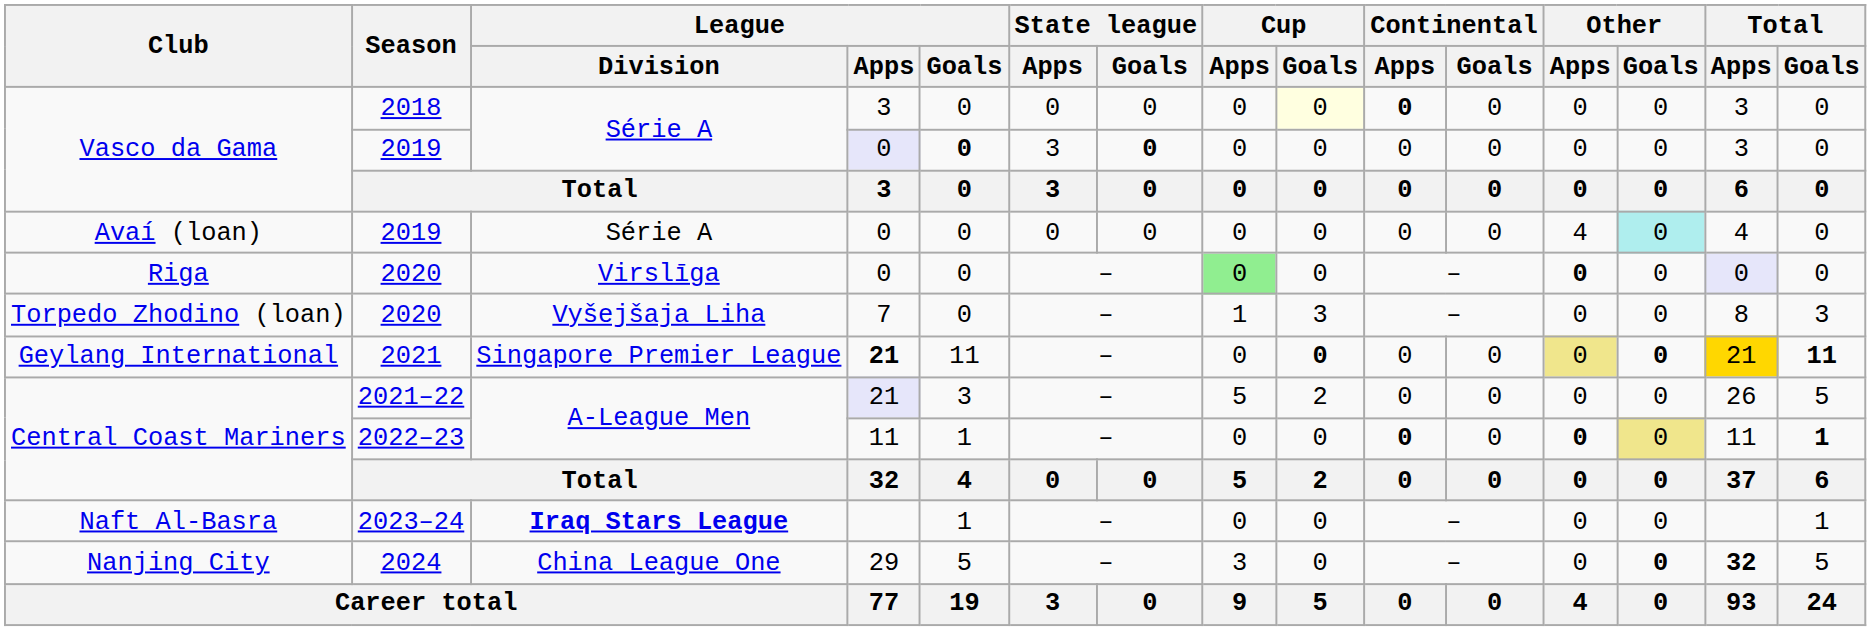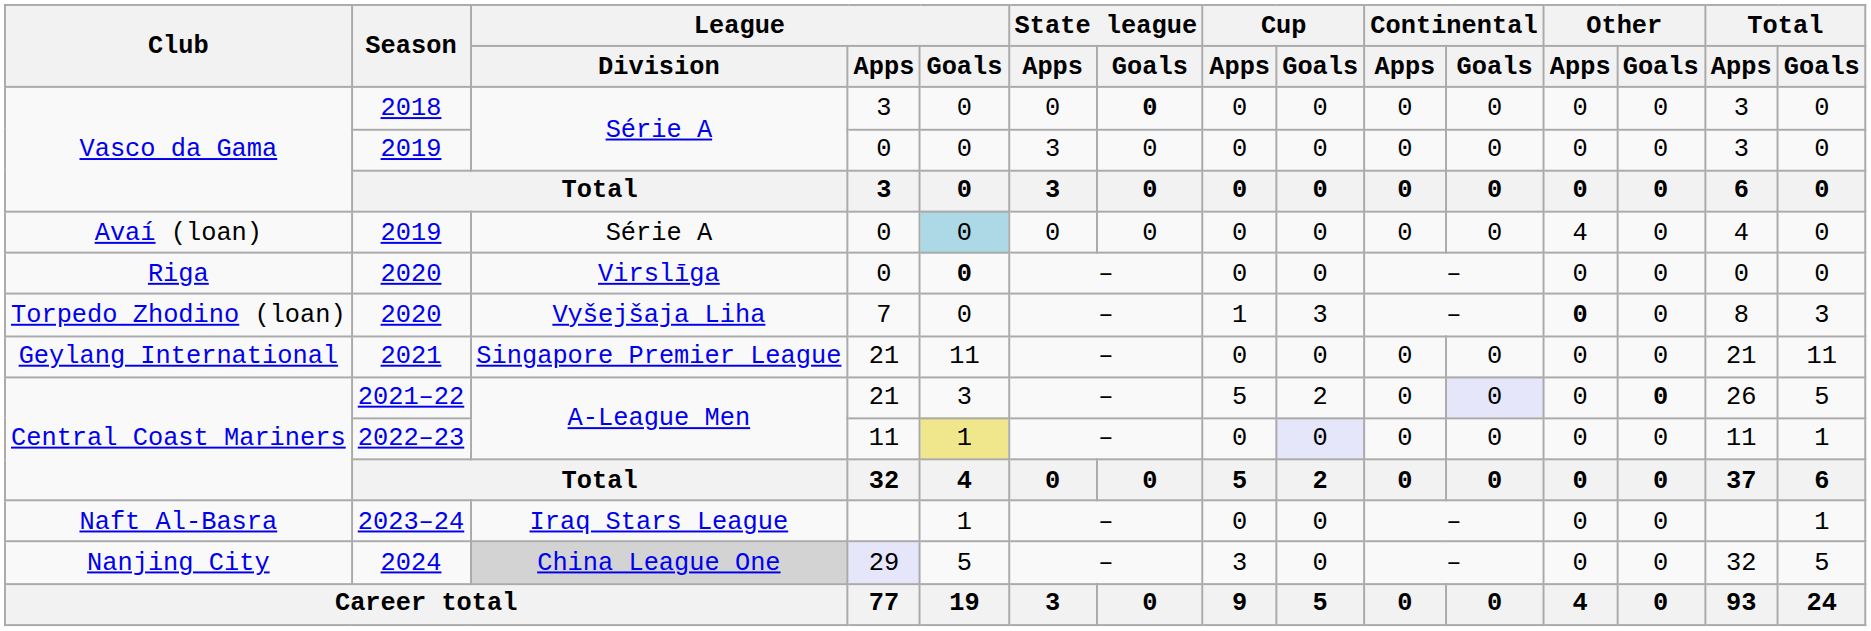(1150, 108) normal -> (1150, 108) bold
(1320, 108) lightyellow background -> (1320, 108) no background
(1405, 108) bold -> (1405, 108) normal
(884, 150) lavender background -> (884, 150) no background
(964, 150) bold -> (964, 150) normal
(1150, 150) bold -> (1150, 150) normal
(964, 232) no background -> (964, 232) lightblue background
(1661, 232) paleturquoise background -> (1661, 232) no background
(964, 274) normal -> (964, 274) bold
(1240, 274) lightgreen background -> (1240, 274) no background
(1580, 274) bold -> (1580, 274) normal
(1741, 274) lavender background -> (1741, 274) no background
(1580, 315) normal -> (1580, 315) bold
(884, 356) bold -> (884, 356) normal
(1320, 356) bold -> (1320, 356) normal
(1580, 356) khaki background -> (1580, 356) no background
(1661, 356) bold -> (1661, 356) normal
(1741, 356) gold background -> (1741, 356) no background
(1822, 356) bold -> (1822, 356) normal
(884, 397) lavender background -> (884, 397) no background
(1495, 397) no background -> (1495, 397) lavender background
(1661, 397) normal -> (1661, 397) bold
(964, 439) no background -> (964, 439) khaki background
(1320, 439) no background -> (1320, 439) lavender background
(1405, 439) bold -> (1405, 439) normal
(1580, 439) bold -> (1580, 439) normal
(1661, 439) khaki background -> (1661, 439) no background
(1822, 439) bold -> (1822, 439) normal
(659, 521) bold -> (659, 521) normal
(659, 563) no background -> (659, 563) lightgrey background
(884, 563) no background -> (884, 563) lavender background
(1661, 563) bold -> (1661, 563) normal
(1741, 563) bold -> (1741, 563) normal
